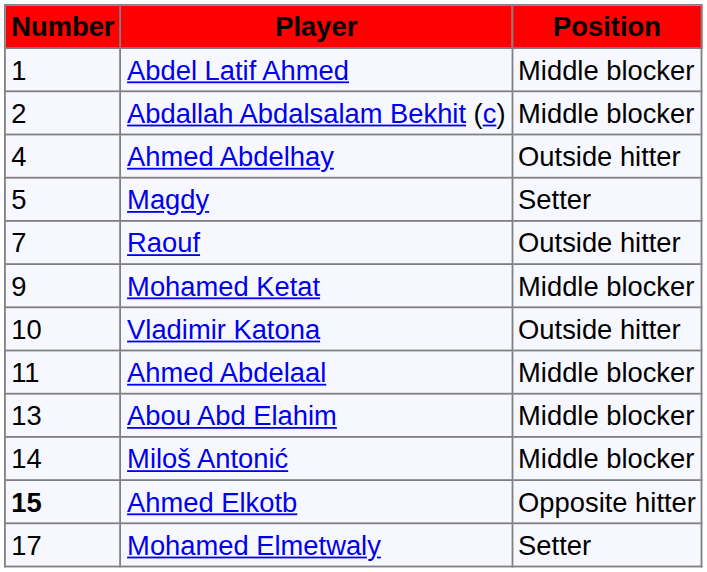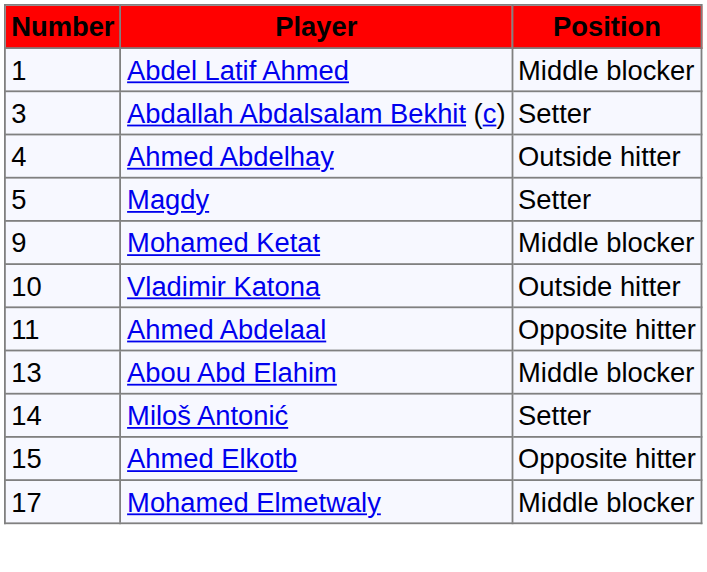(19, 113) 2 -> (19, 113) 3
(606, 113) Middle blocker -> (555, 113) Setter
- row: (164, 242)
(606, 372) Middle blocker -> (607, 329) Opposite hitter
(606, 458) Middle blocker -> (555, 415) Setter
(26, 502) bold -> (26, 458) normal
(555, 545) Setter -> (606, 502) Middle blocker
